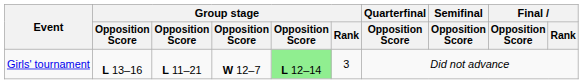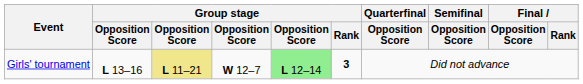(182, 71) no background -> (182, 71) khaki background
(346, 65) normal -> (346, 65) bold
